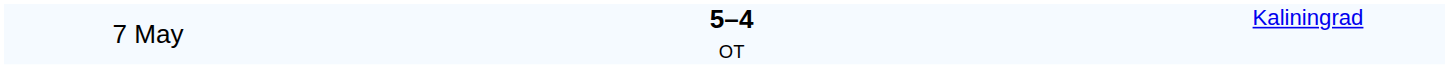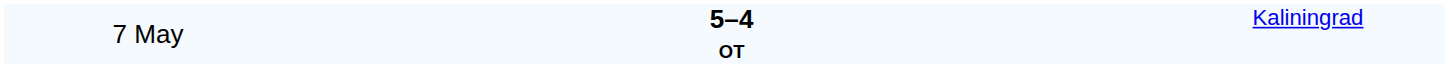(732, 51) normal -> (732, 50) bold
